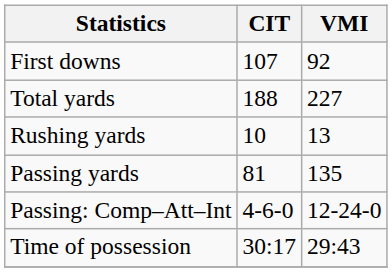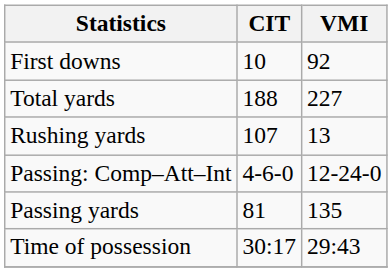(260, 60) 107 -> (254, 60) 10
(254, 135) 10 -> (260, 135) 107
rows swapped: (75, 172) <-> (121, 210)
